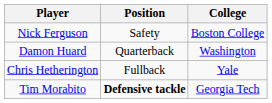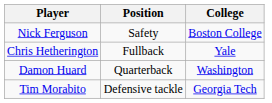rows swapped: (53, 70) <-> (53, 51)
(145, 88) bold -> (143, 88) normal
